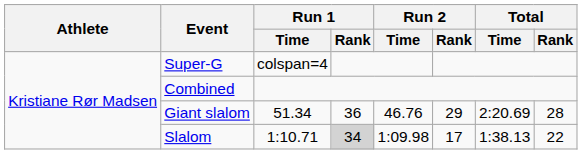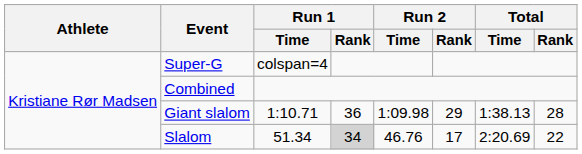(292, 113) 51.34 -> (292, 113) 1:10.71
(403, 113) 46.76 -> (403, 113) 1:09.98
(505, 113) 2:20.69 -> (505, 113) 1:38.13
(292, 137) 1:10.71 -> (292, 137) 51.34
(403, 137) 1:09.98 -> (403, 137) 46.76
(505, 137) 1:38.13 -> (505, 137) 2:20.69
